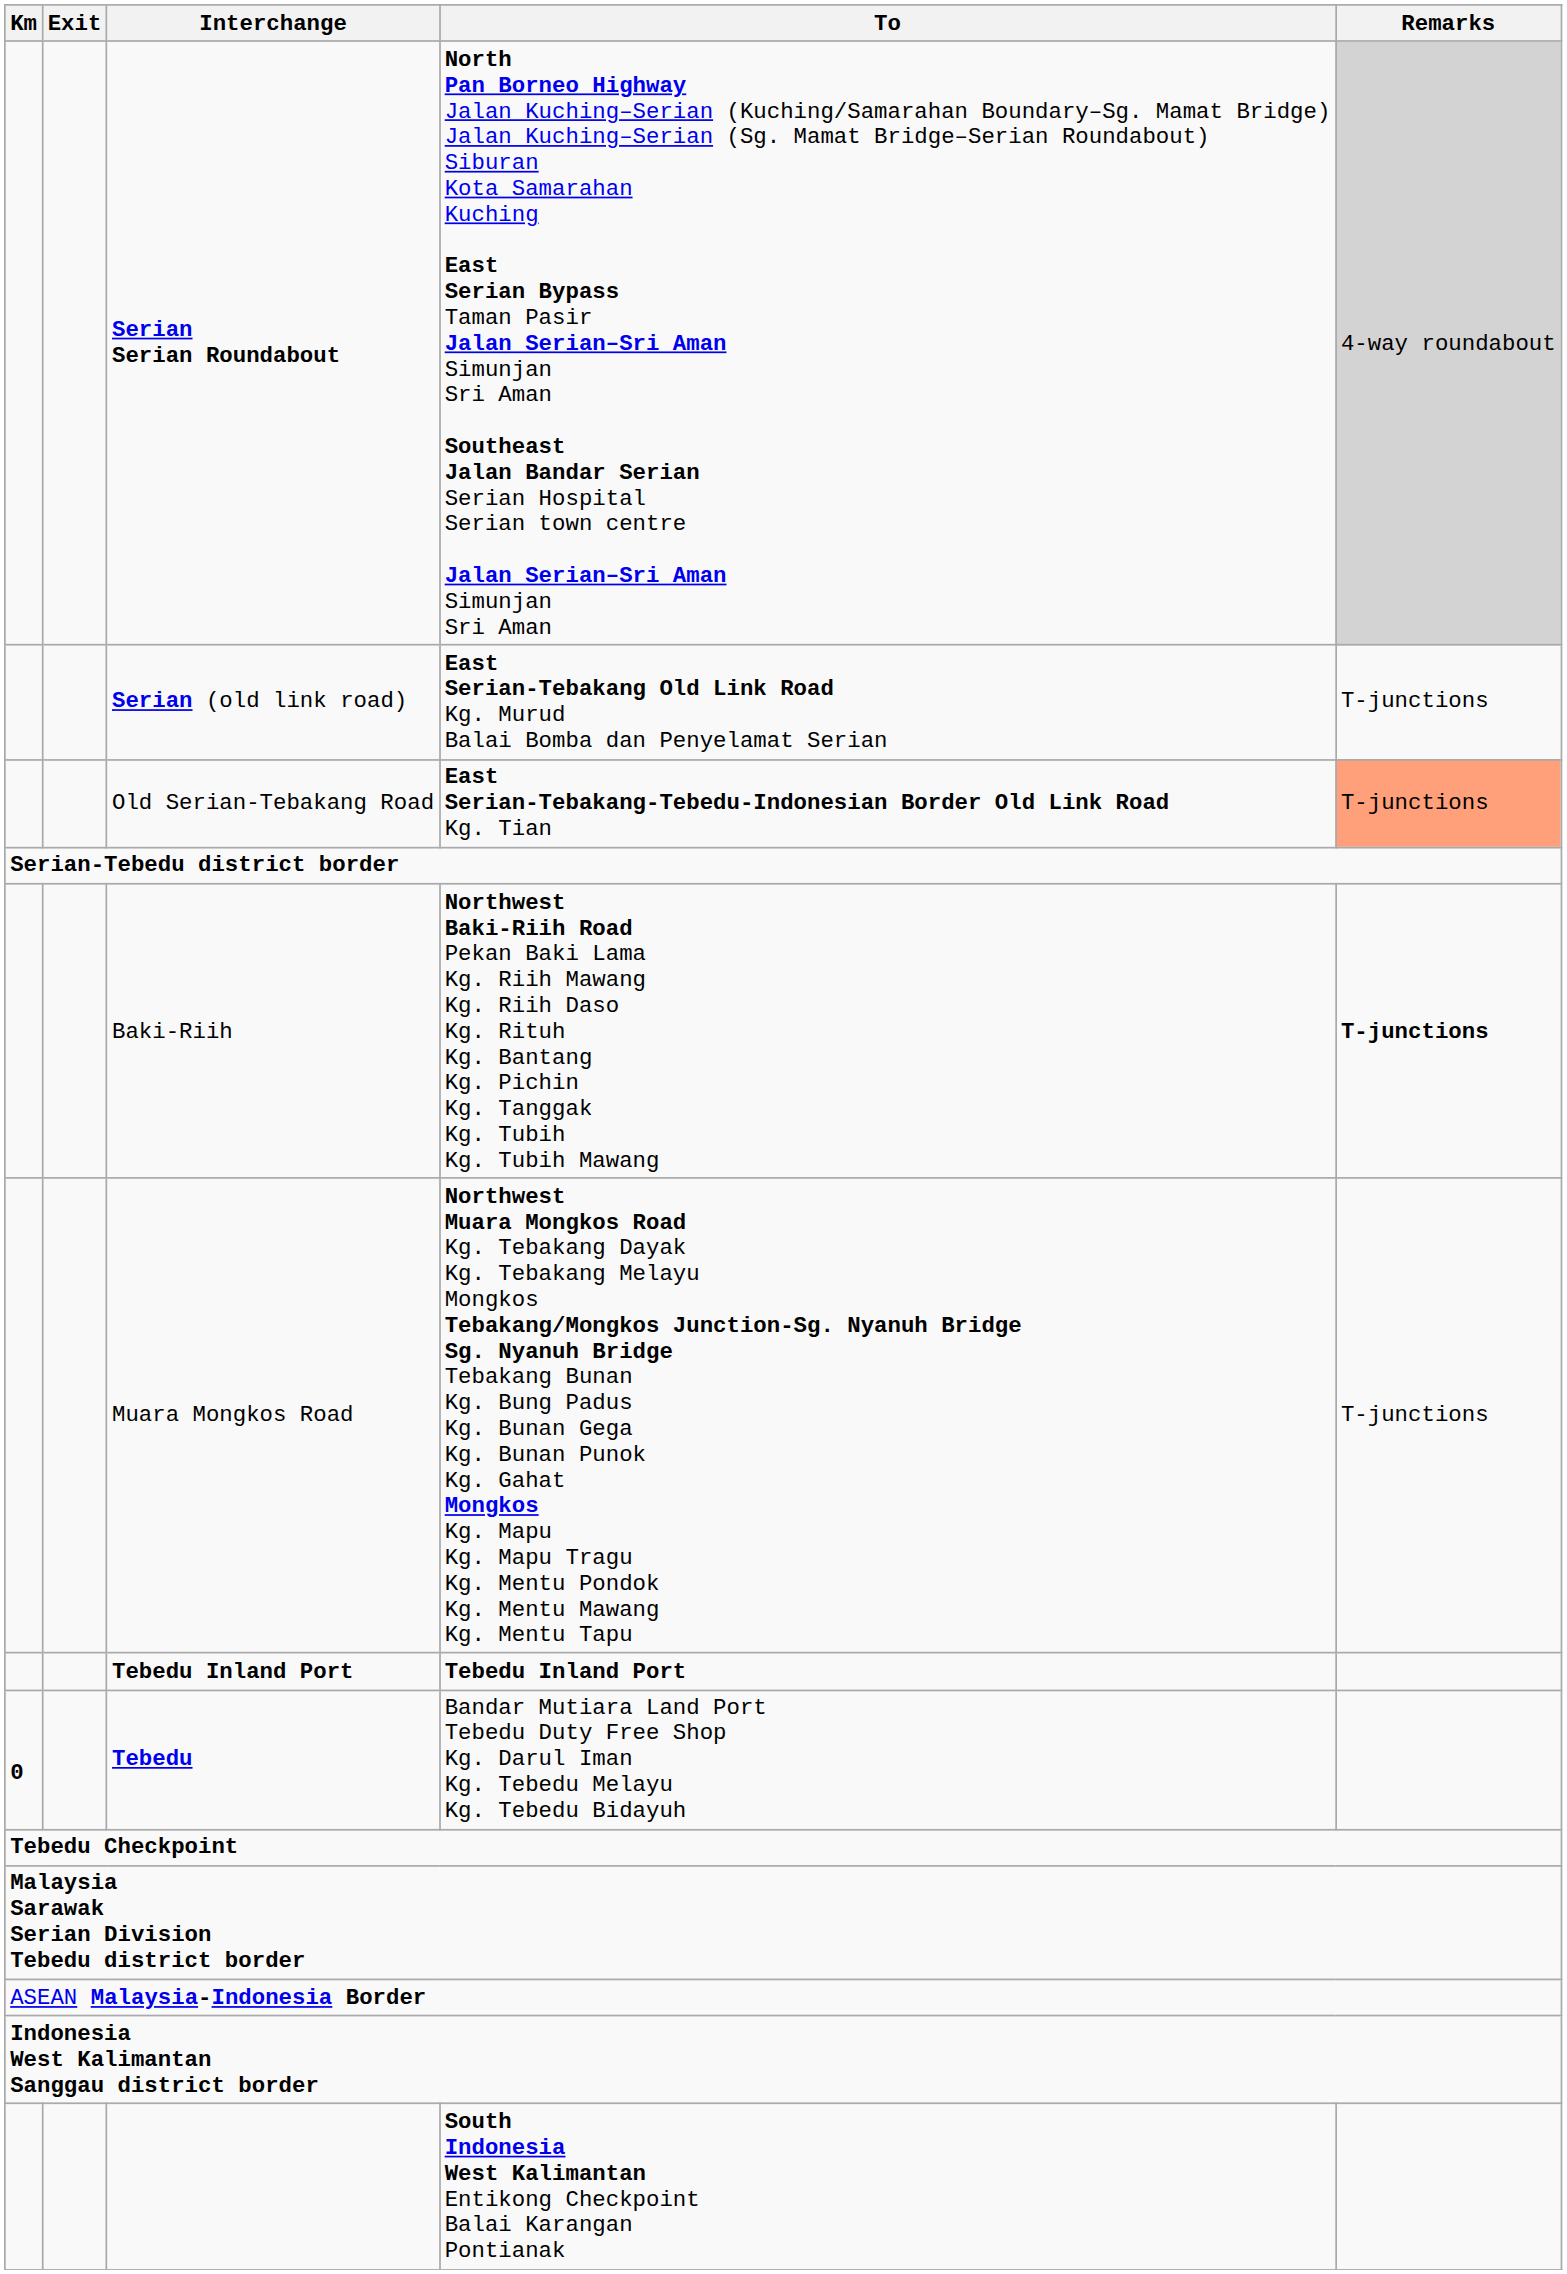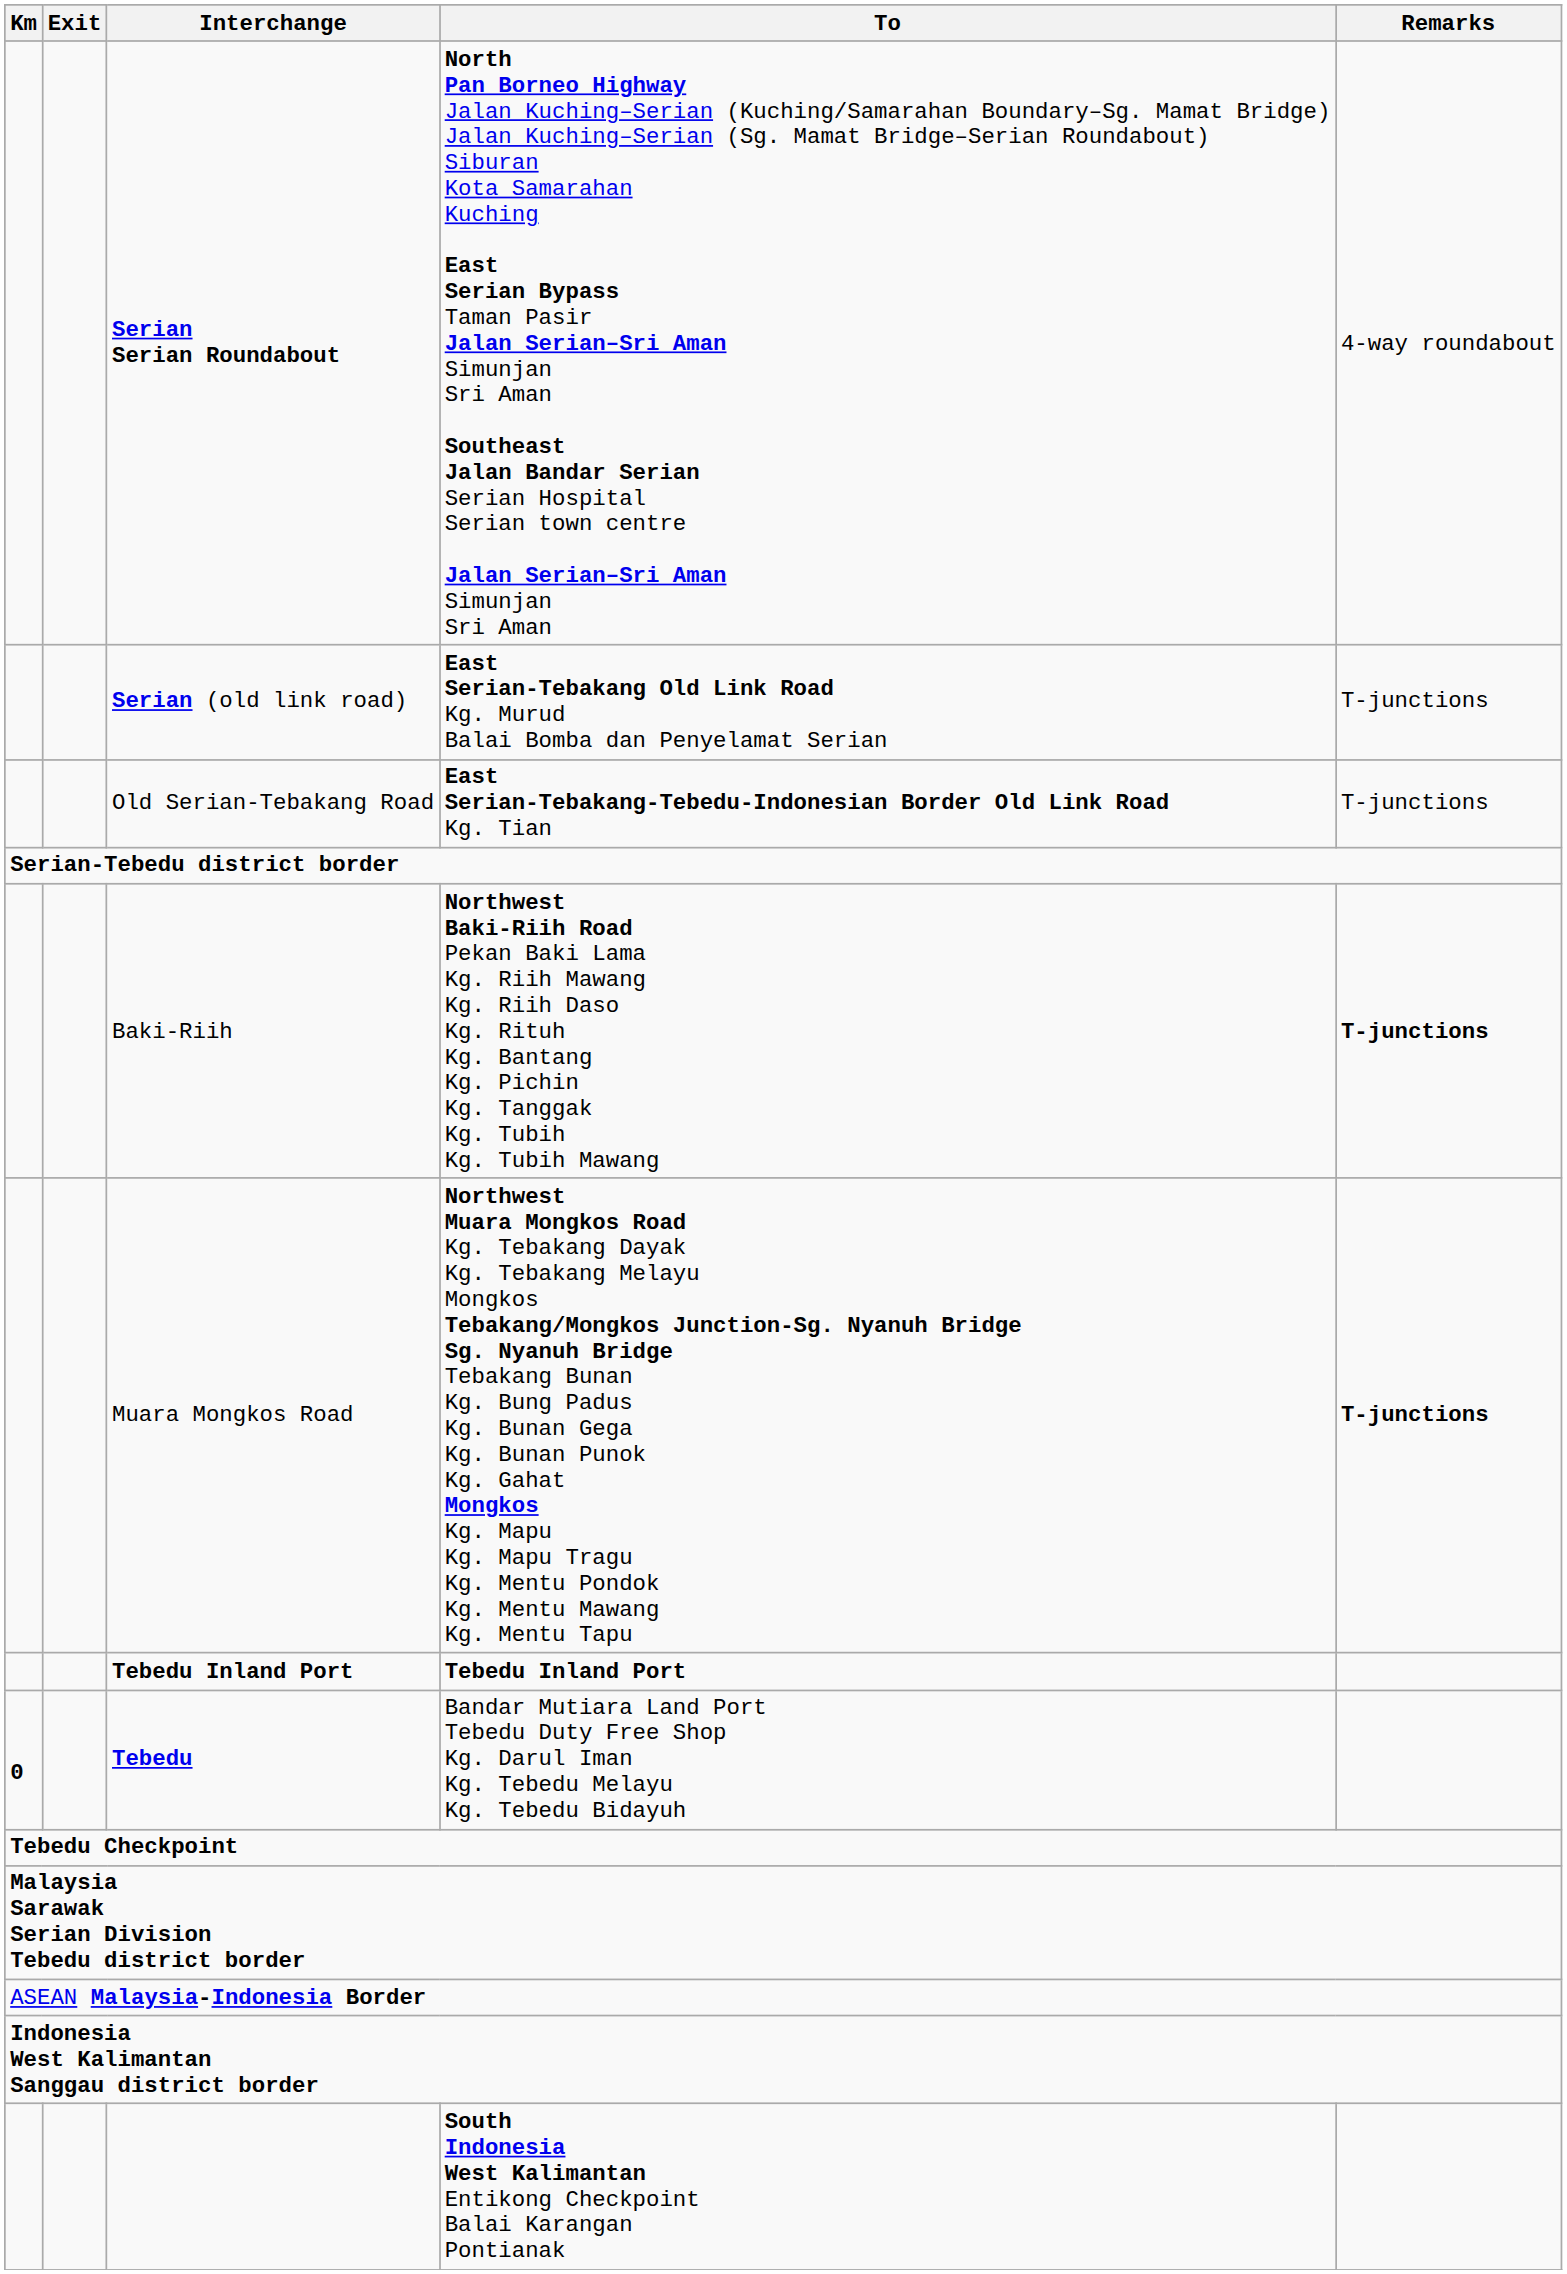(1448, 343) lightgrey background -> (1448, 343) no background
(1415, 803) lightsalmon background -> (1415, 803) no background
(1415, 1416) normal -> (1415, 1416) bold
